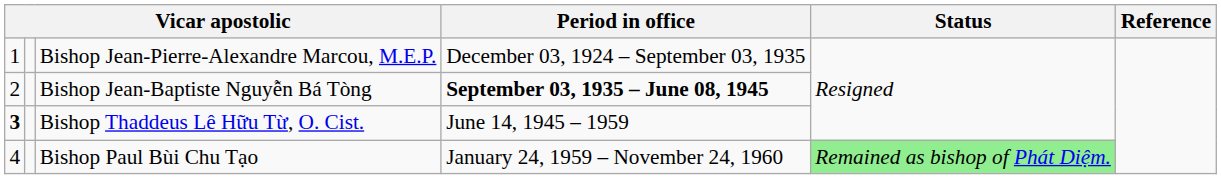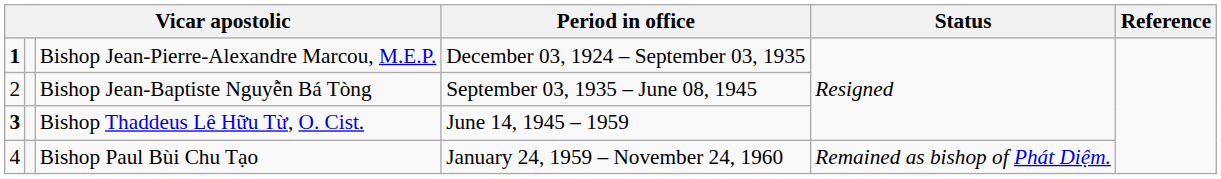(15, 55) normal -> (15, 55) bold
(607, 88) bold -> (602, 88) normal
(963, 156) lightgreen background -> (963, 156) no background
